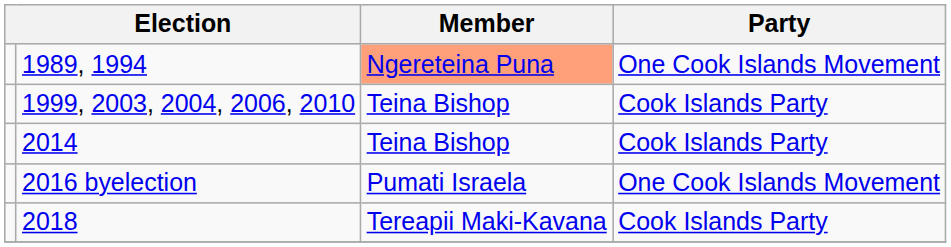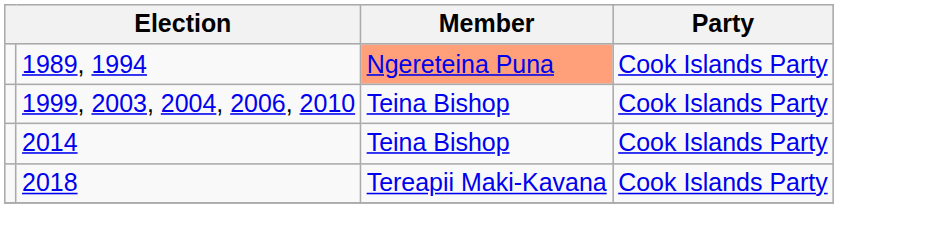(779, 63) One Cook Islands Movement -> (723, 63) Cook Islands Party
- row: (109, 182)
